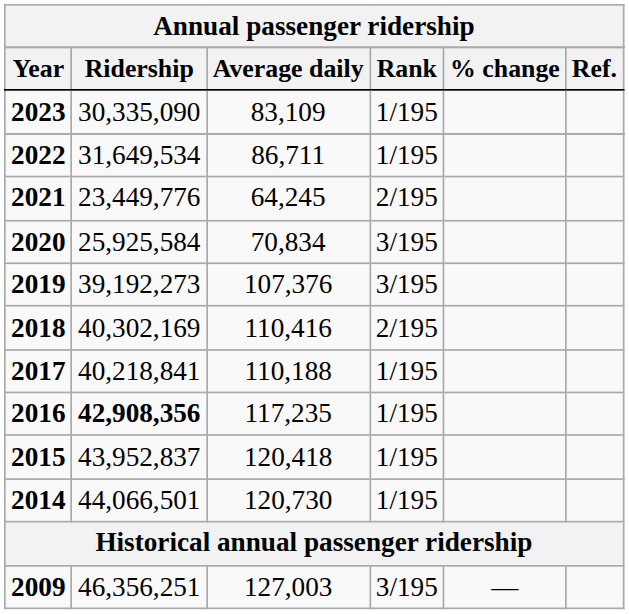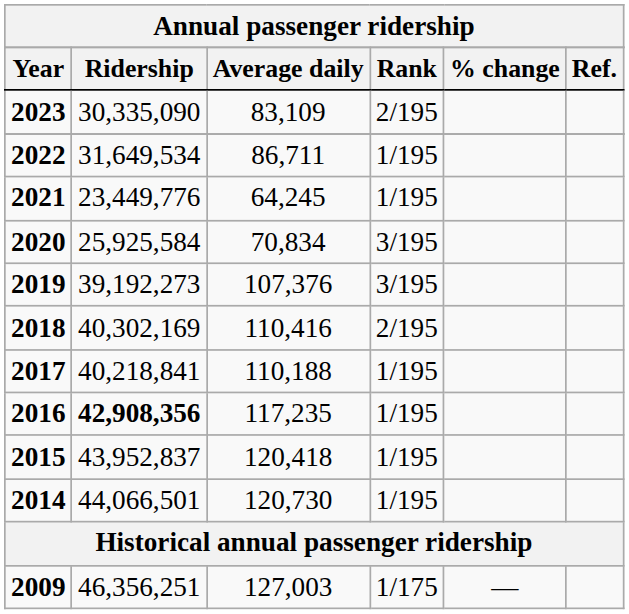(407, 111) 1/195 -> (407, 111) 2/195
(407, 198) 2/195 -> (407, 198) 1/195
(407, 586) 3/195 -> (407, 586) 1/175
